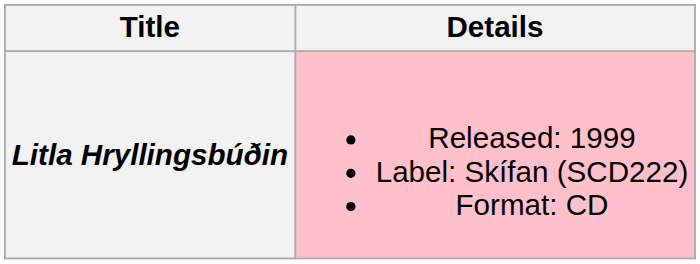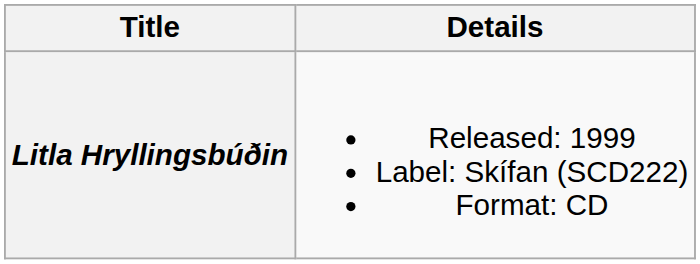(495, 172) pink background -> (495, 172) no background
